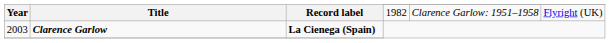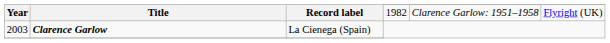(332, 29) bold -> (329, 29) normal
